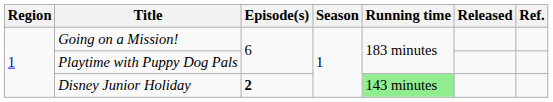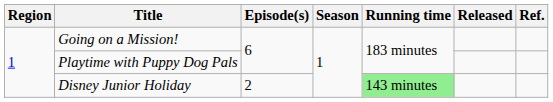(248, 85) bold -> (248, 85) normal
